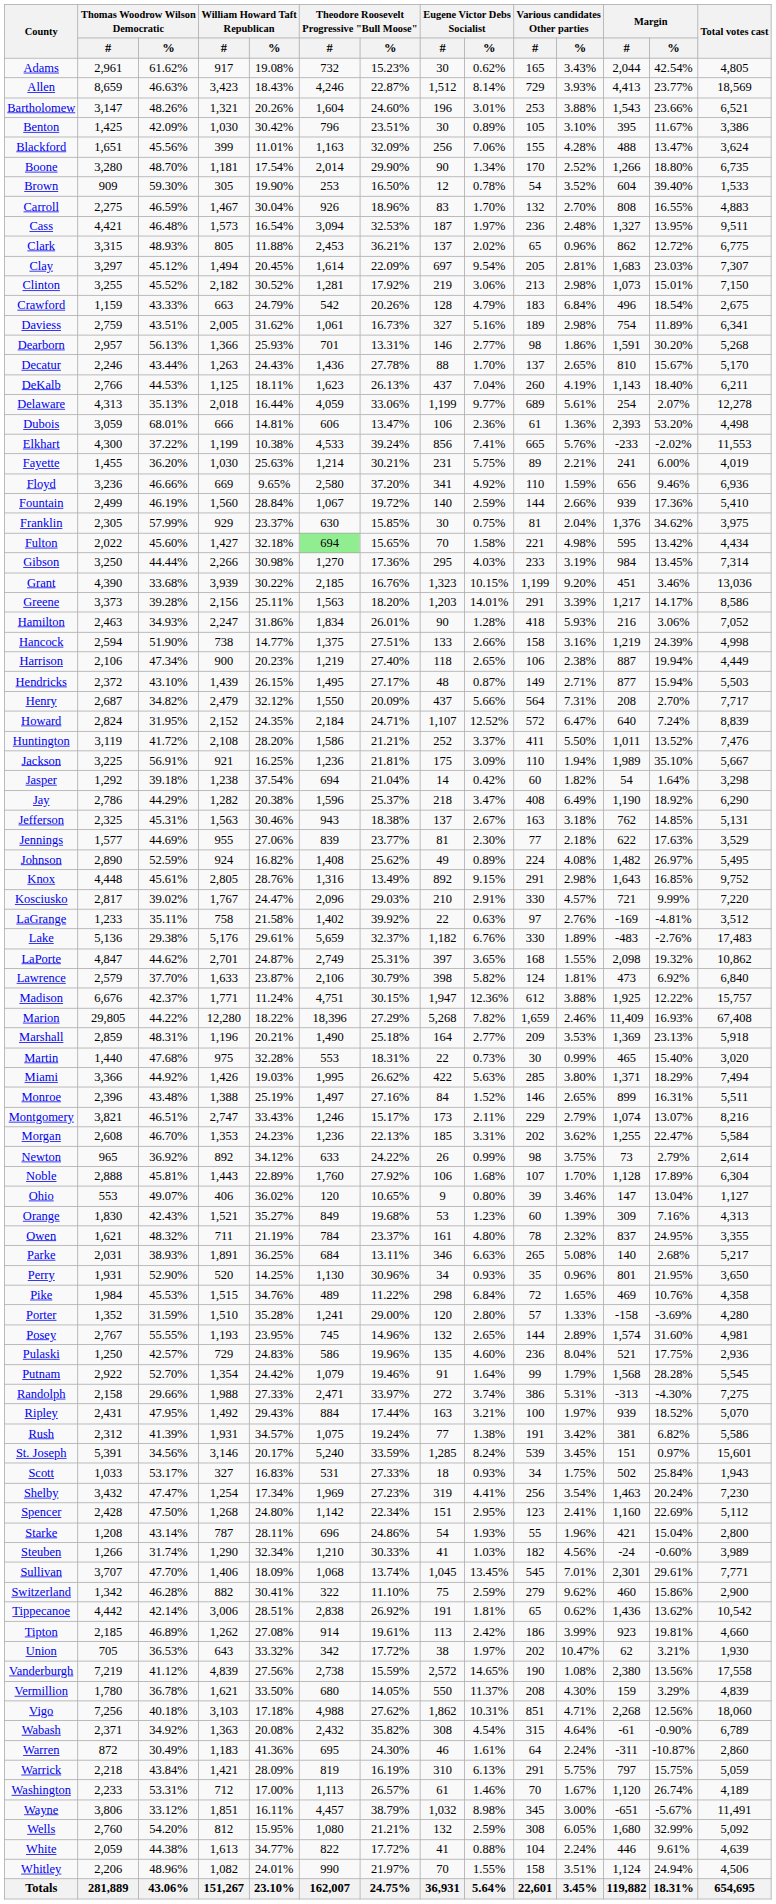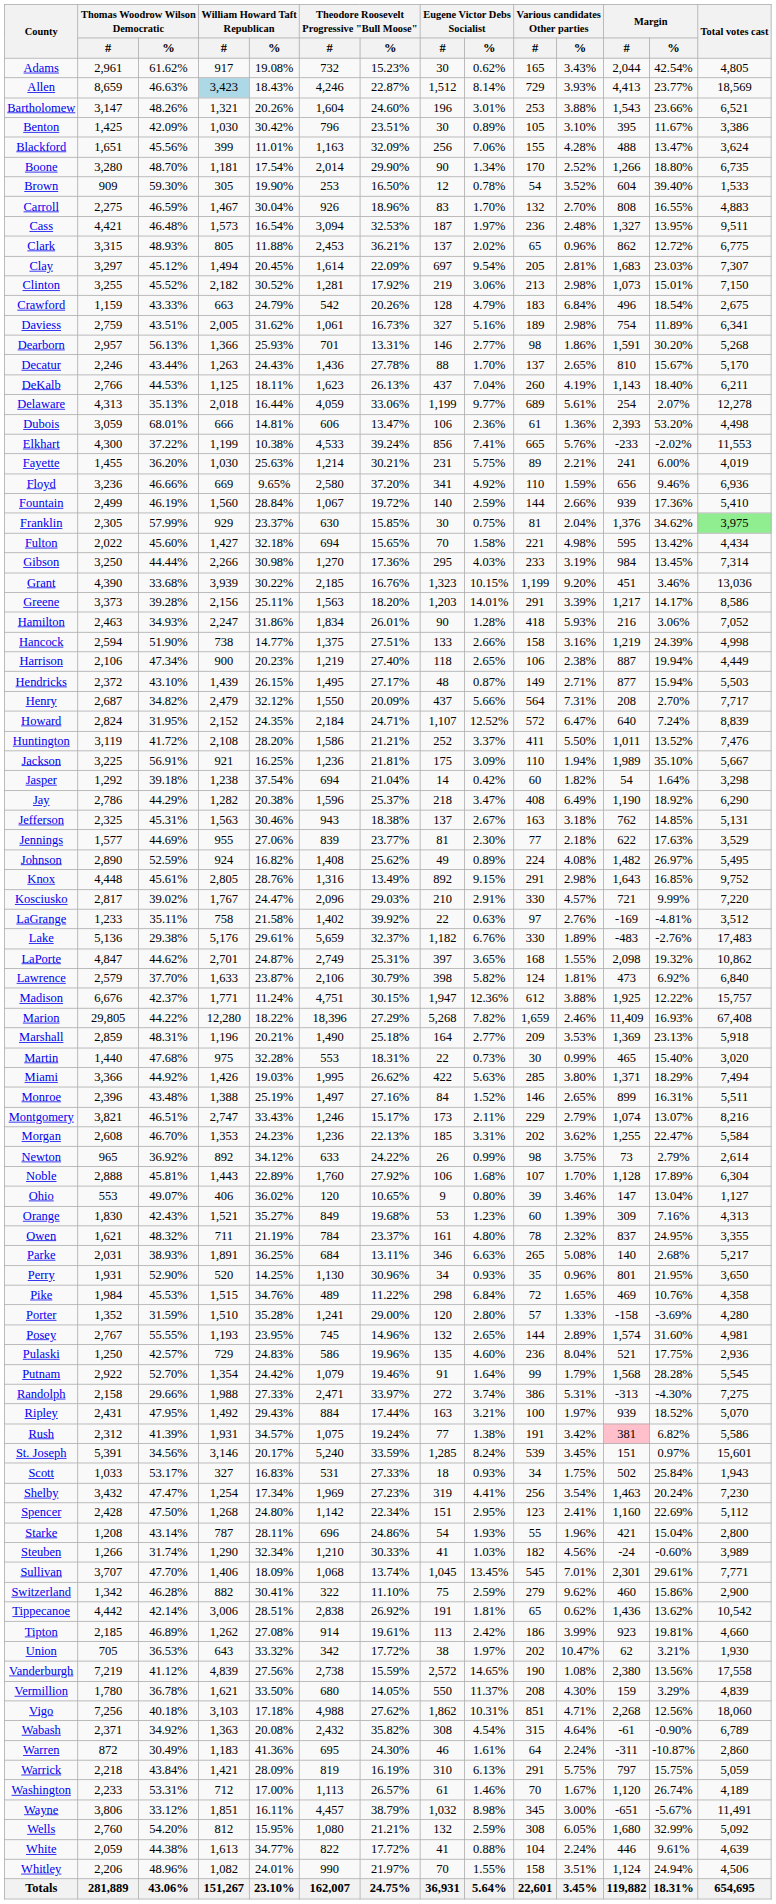(224, 87) no background -> (224, 87) lightblue background
(734, 523) no background -> (734, 523) lightgreen background
(330, 543) lightgreen background -> (330, 543) no background
(627, 1433) no background -> (627, 1433) pink background
